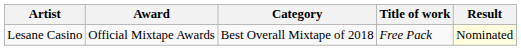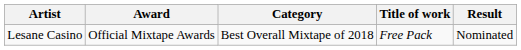(485, 34) lightyellow background -> (485, 34) no background
